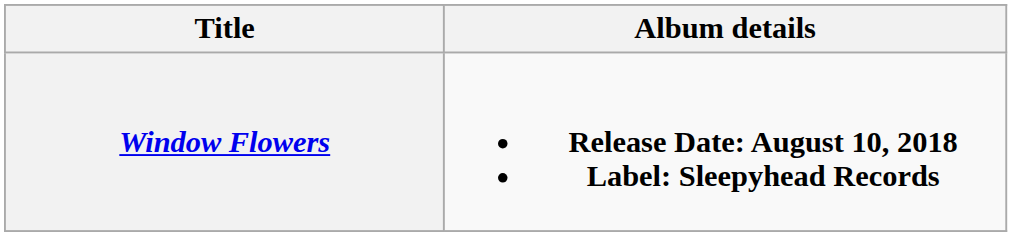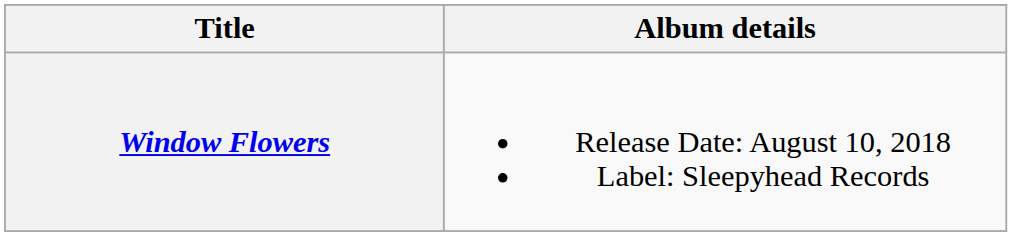(725, 159) bold -> (725, 159) normal
